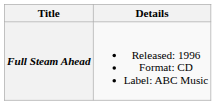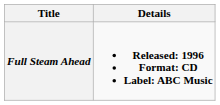(152, 67) normal -> (154, 67) bold
